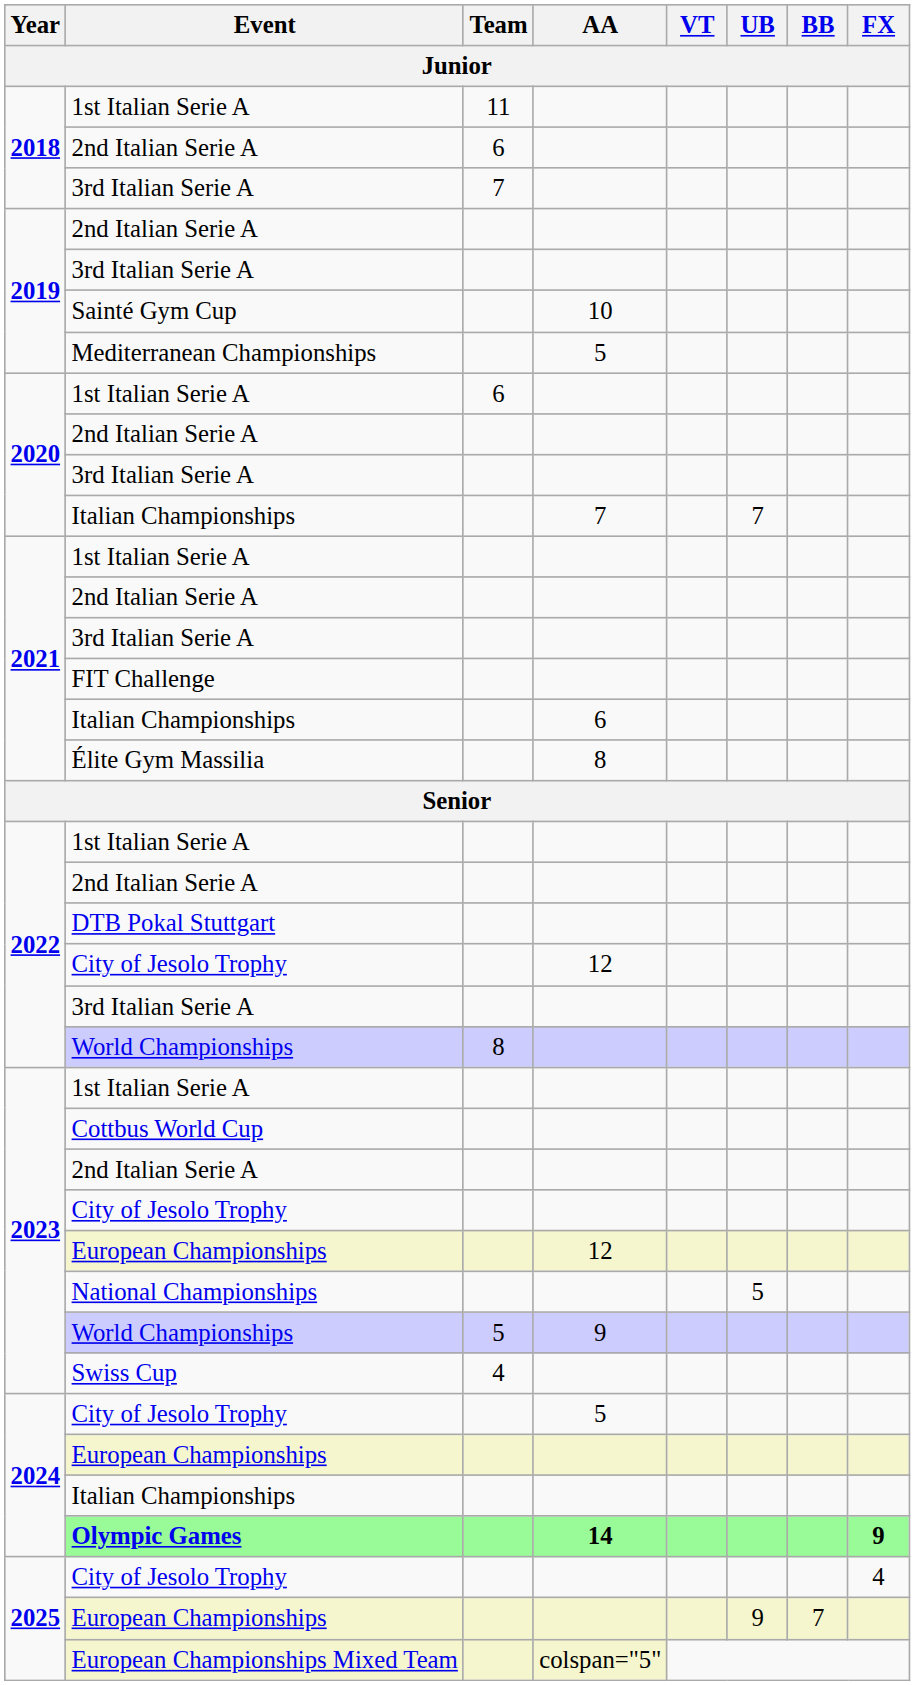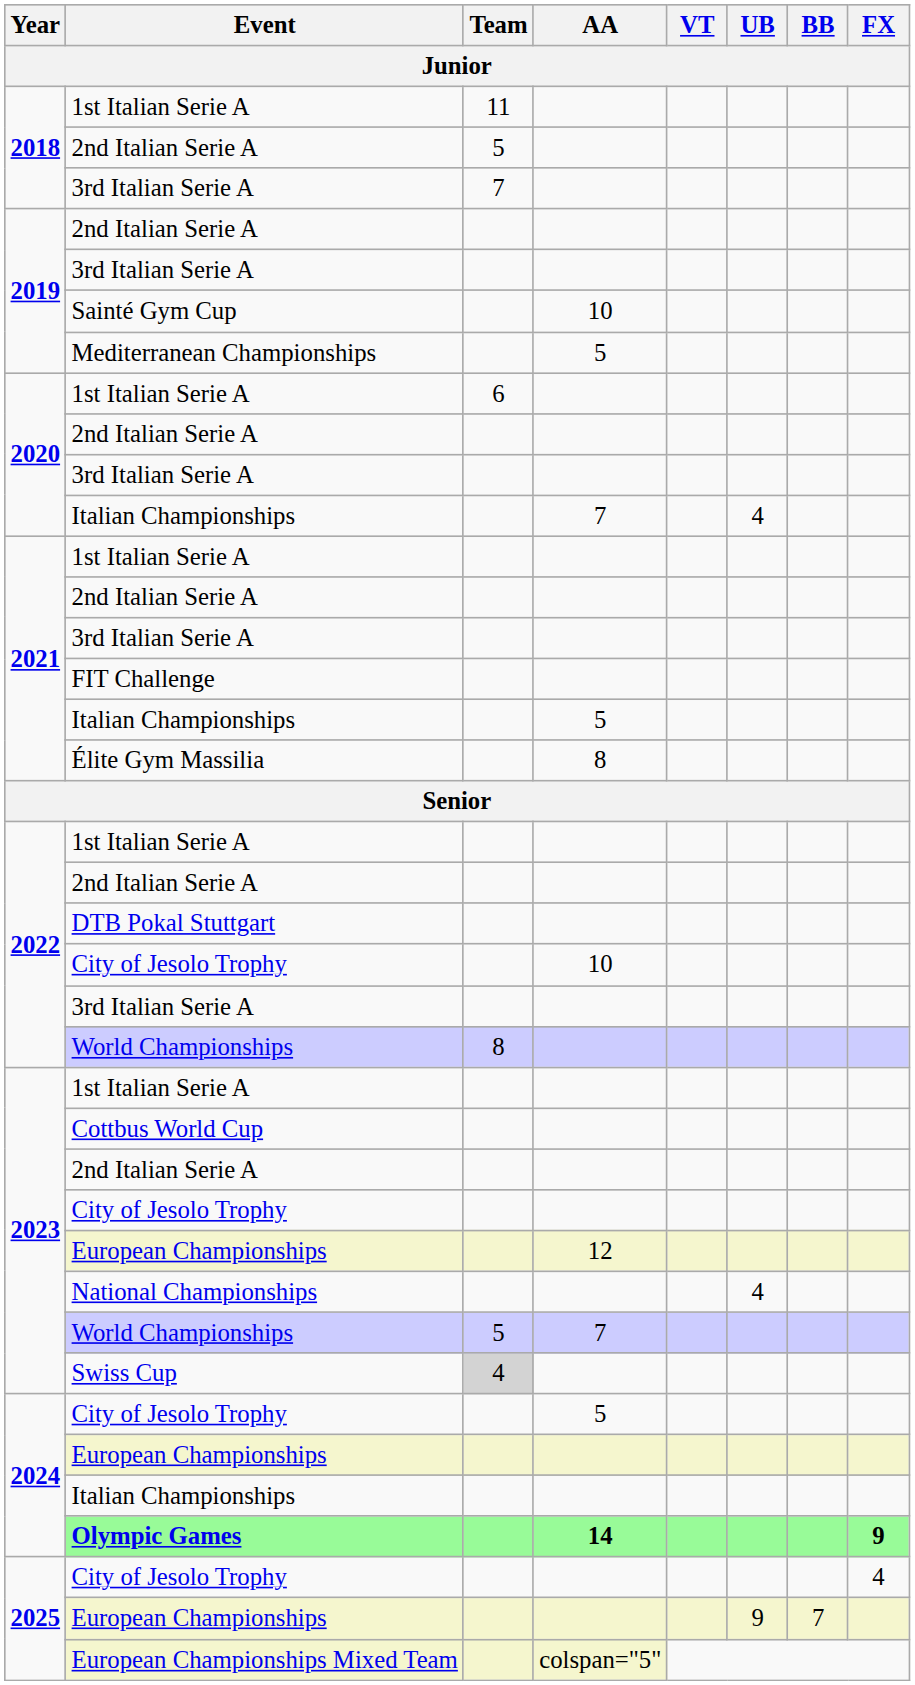(499, 147) 6 -> (499, 147) 5
(758, 515) 7 -> (758, 515) 4
(600, 719) 6 -> (600, 719) 5
(600, 964) 12 -> (600, 964) 10
(758, 1291) 5 -> (758, 1291) 4
(600, 1332) 9 -> (600, 1332) 7
(499, 1373) no background -> (499, 1373) lightgrey background
